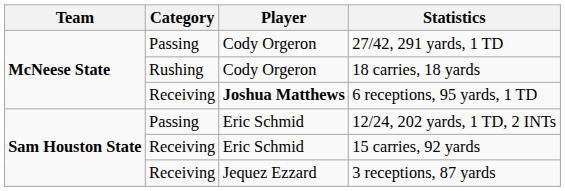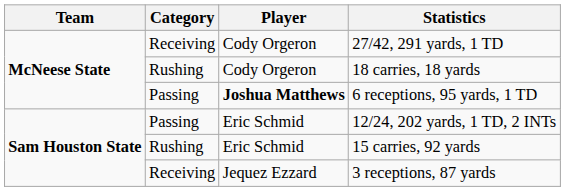(174, 43) Passing -> (182, 43) Receiving
(182, 95) Receiving -> (174, 95) Passing
(182, 147) Receiving -> (176, 147) Rushing
